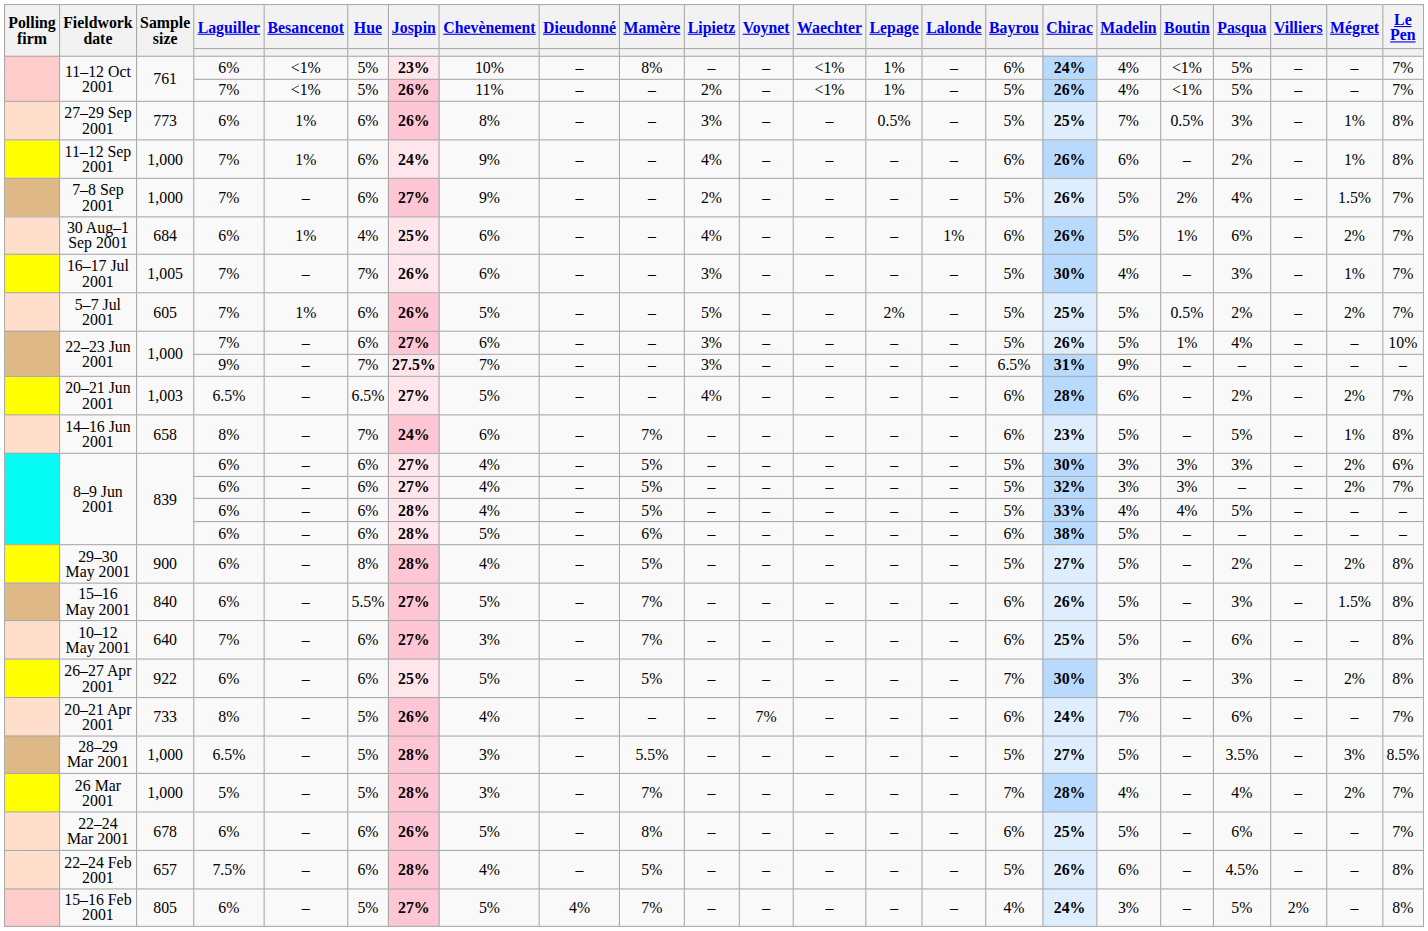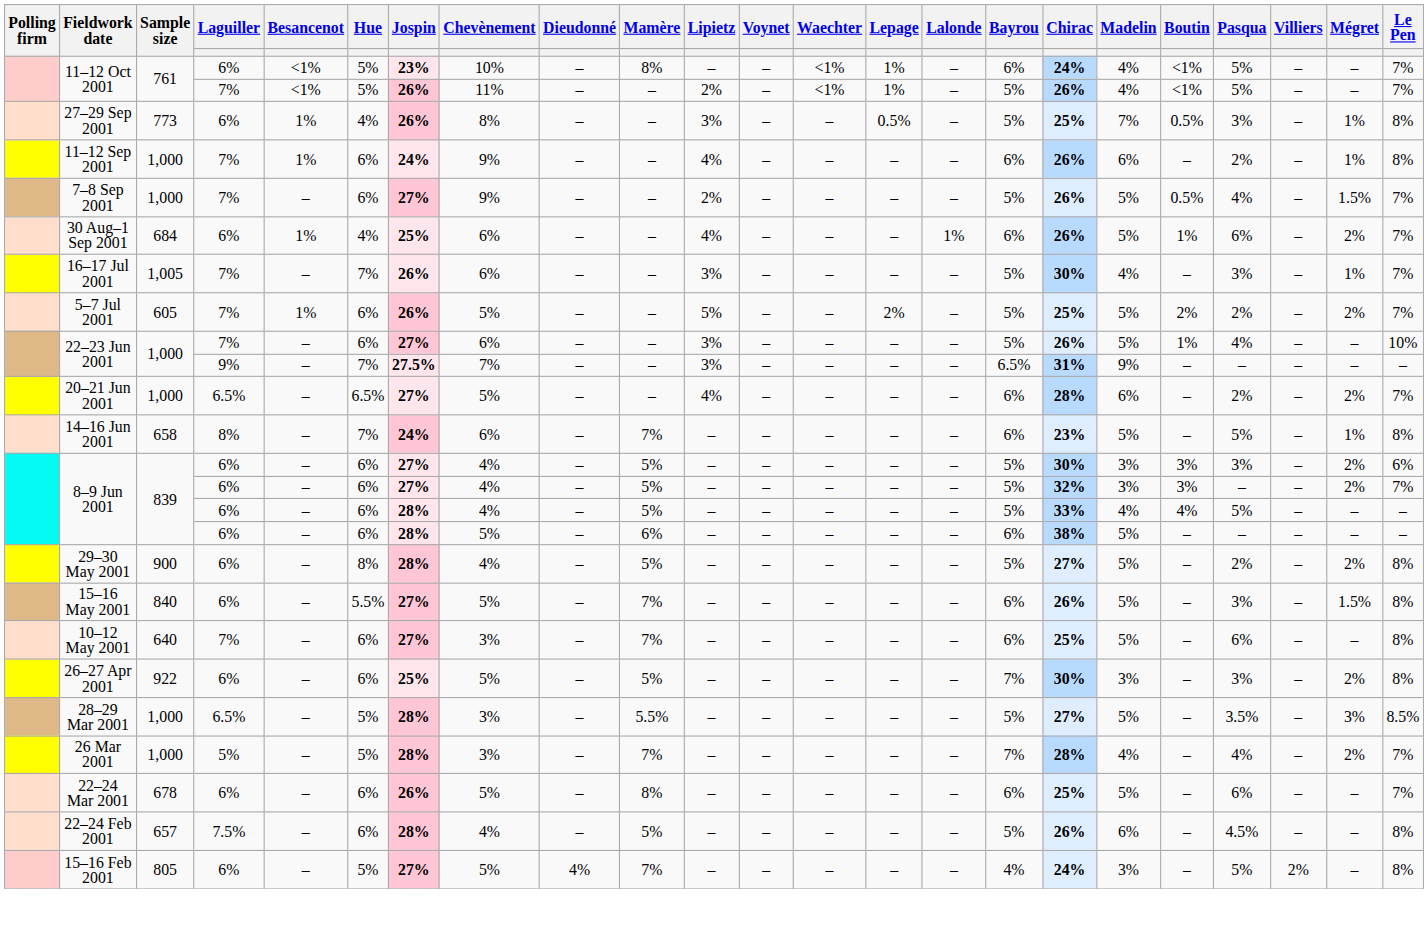(368, 121) 6% -> (368, 121) 4%
(1187, 198) 2% -> (1187, 198) 0.5%
(1187, 312) 0.5% -> (1187, 312) 2%
(165, 396) 1,003 -> (165, 396) 1,000
- row: (98, 717)
